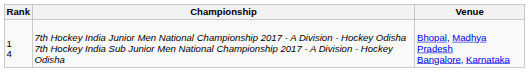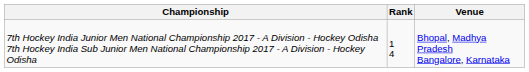columns swapped: (223, 12) <-> (18, 12)
